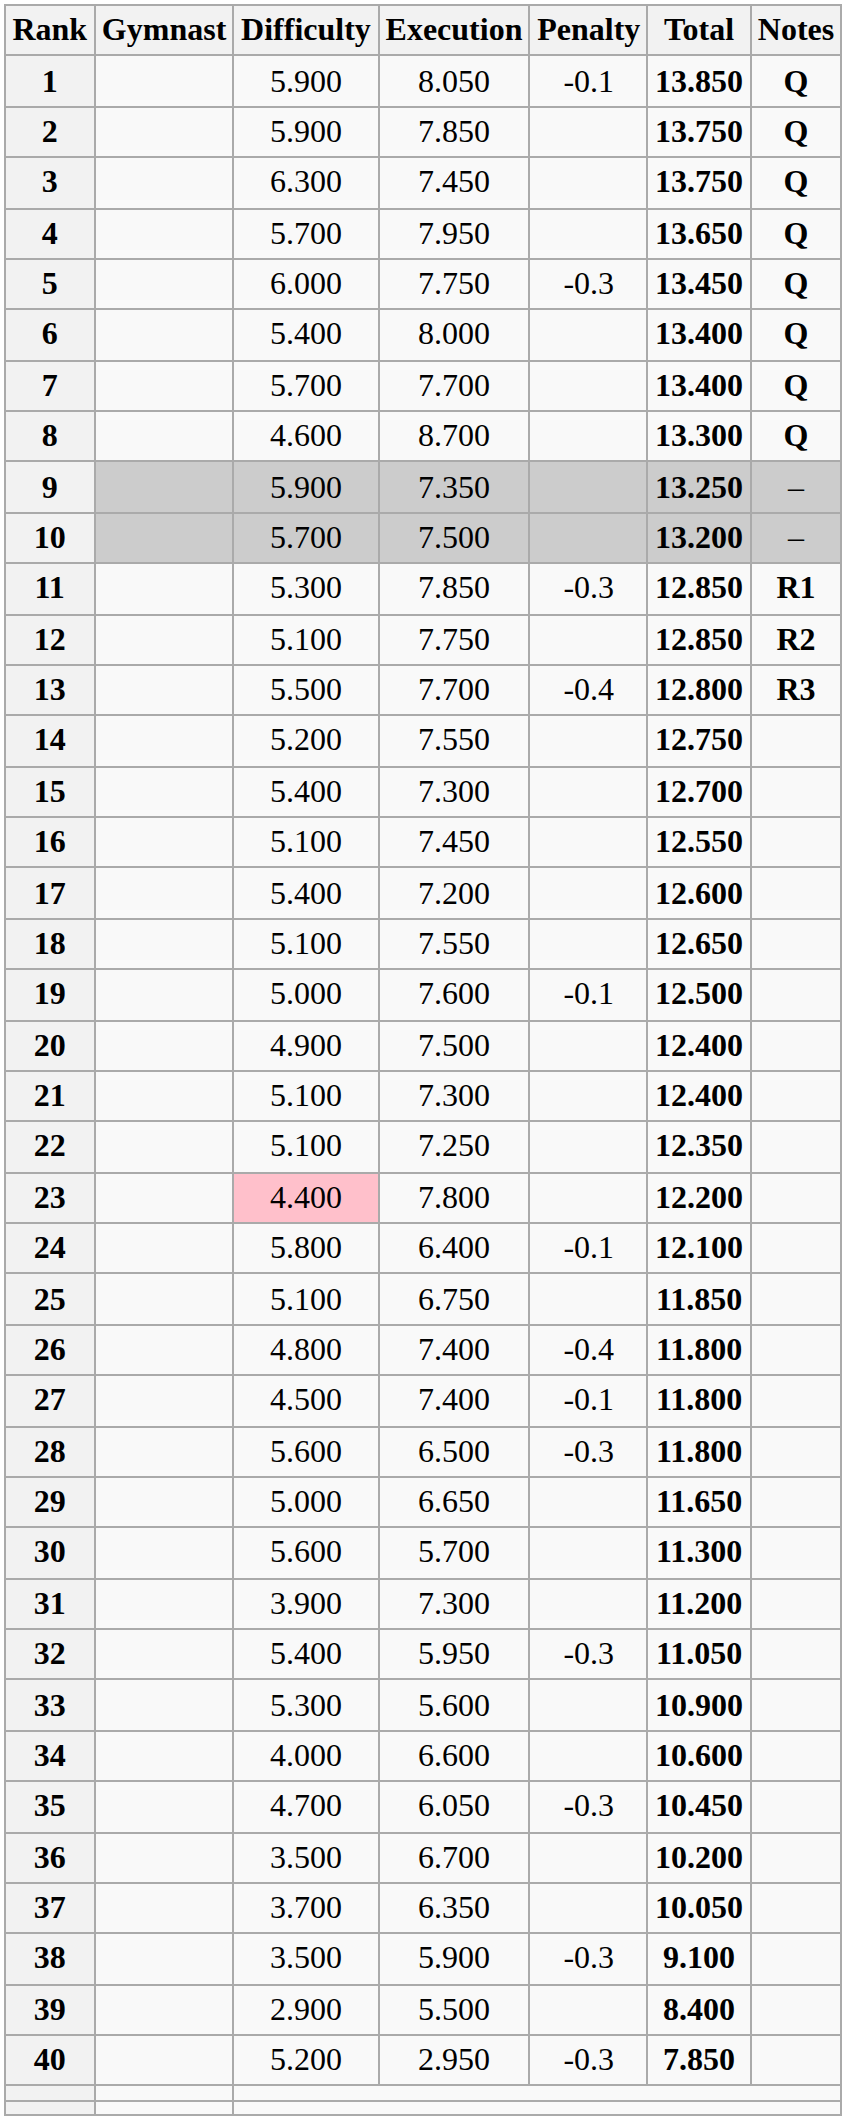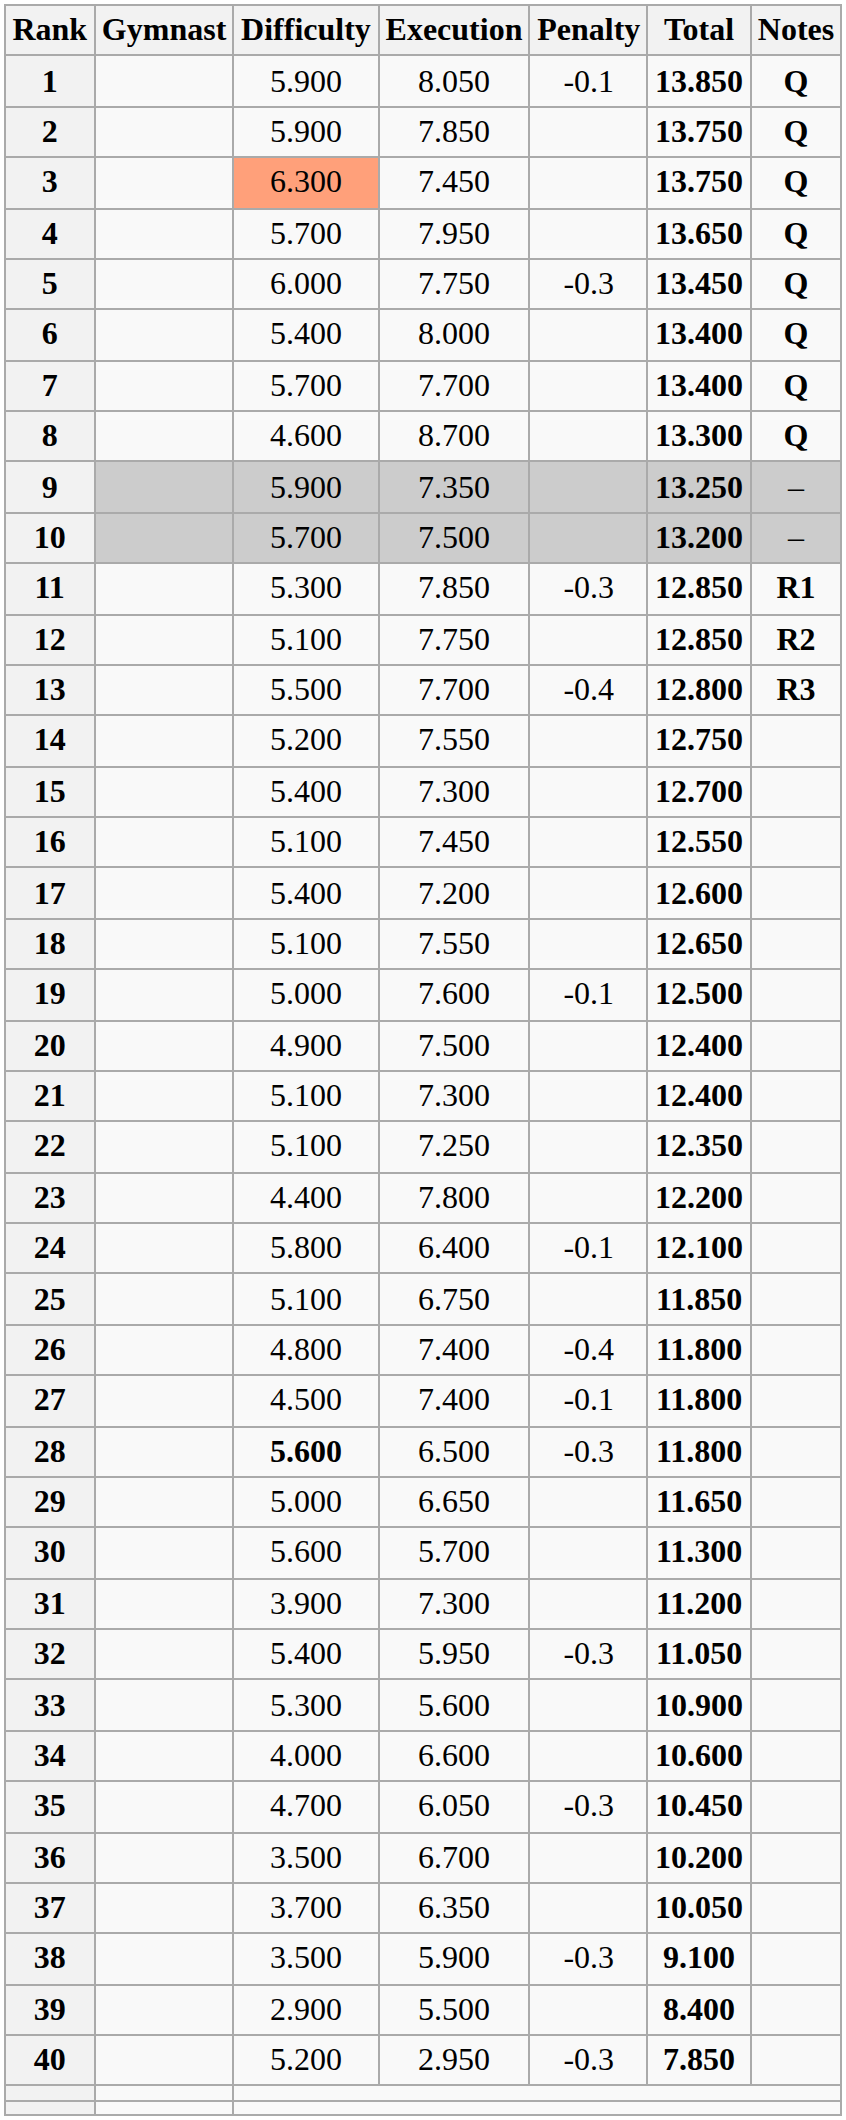(306, 182) no background -> (306, 182) lightsalmon background
(306, 1197) pink background -> (306, 1197) no background
(306, 1450) normal -> (306, 1450) bold
